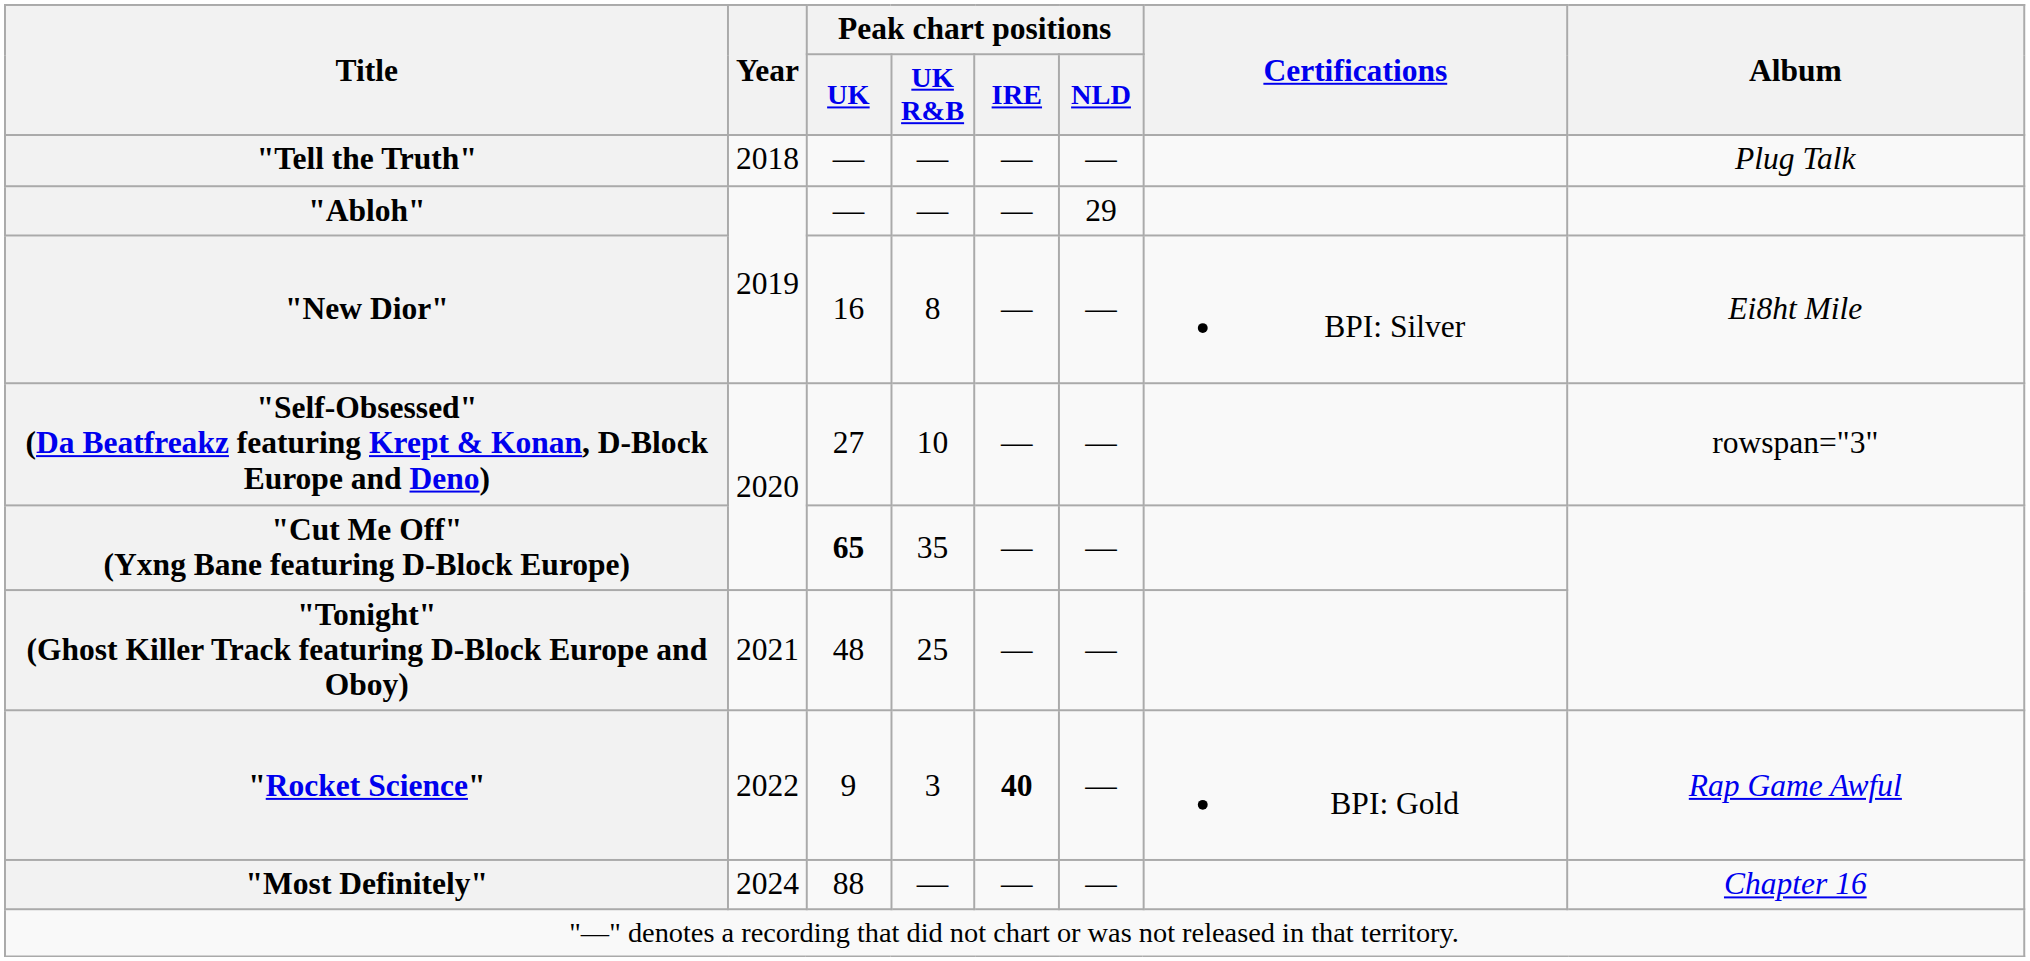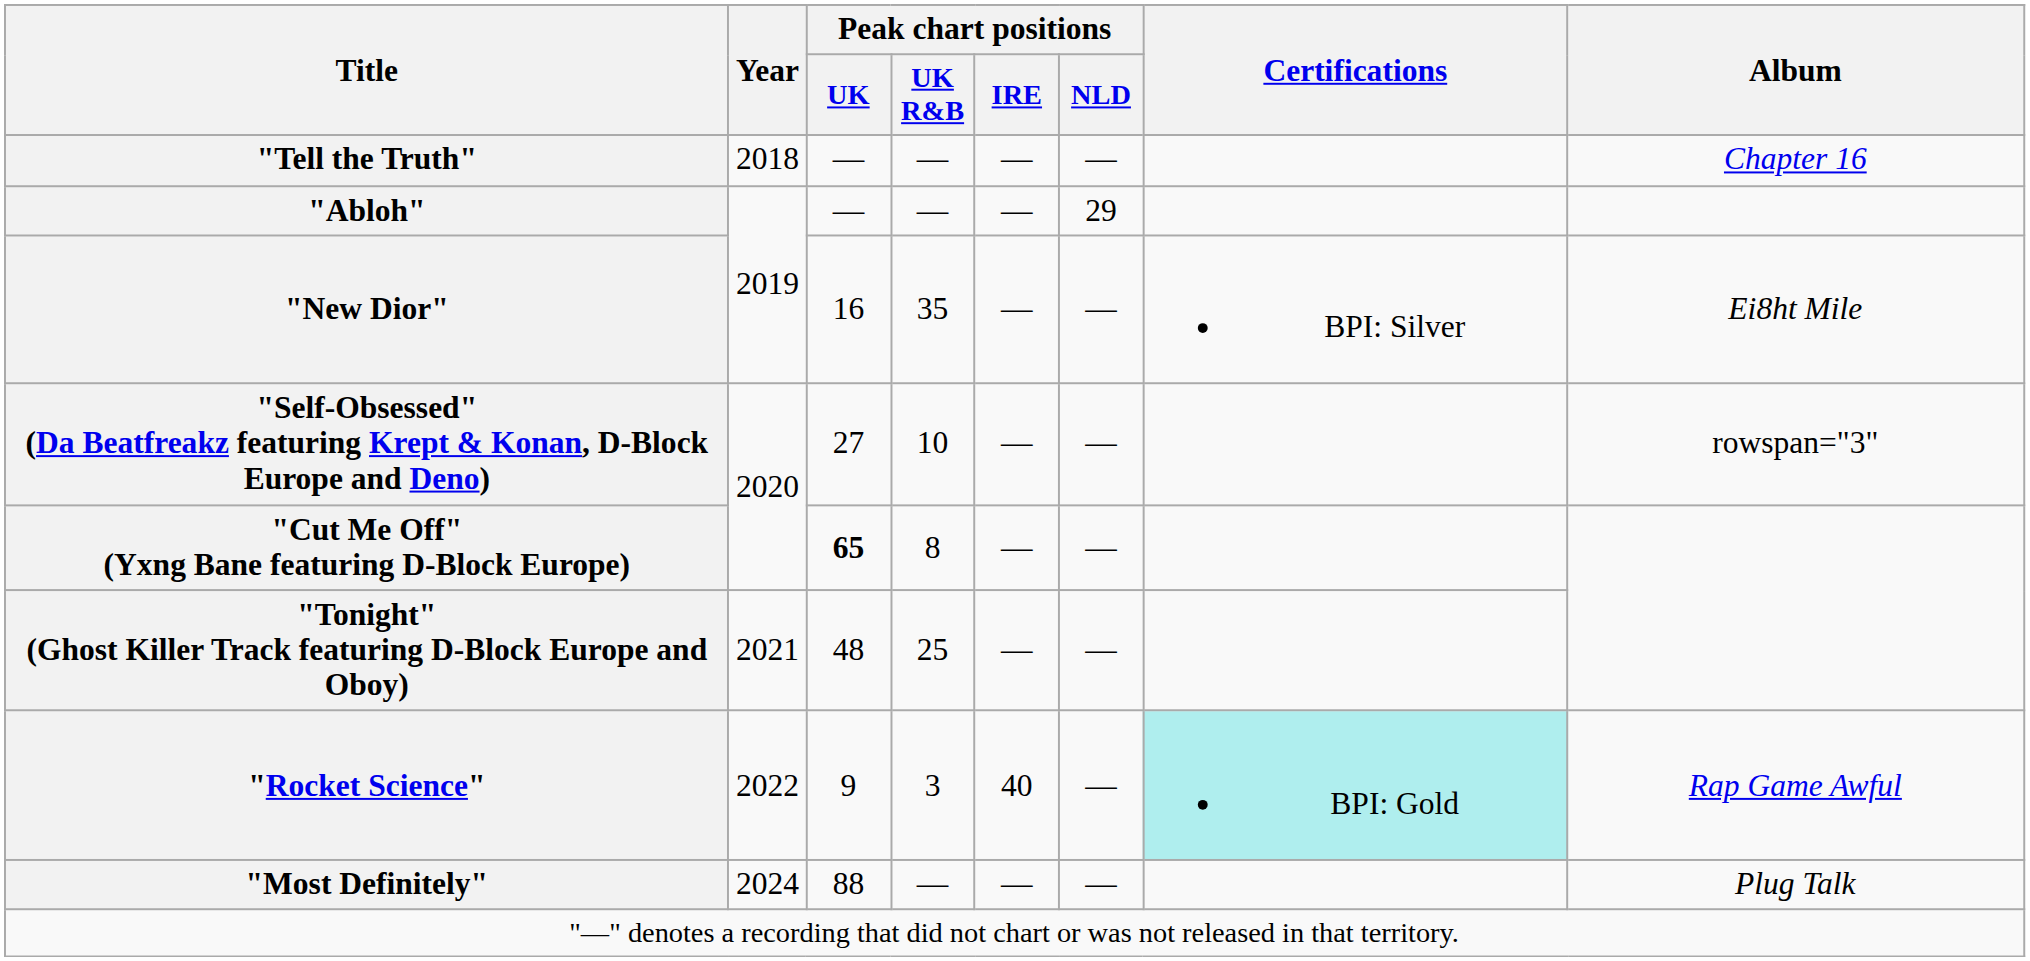(1795, 159) Plug Talk -> (1795, 159) Chapter 16
(933, 308) 8 -> (933, 308) 35
(933, 546) 35 -> (933, 546) 8
(1017, 784) bold -> (1017, 784) normal
(1355, 803) no background -> (1355, 803) paleturquoise background
(1795, 883) Chapter 16 -> (1795, 883) Plug Talk
